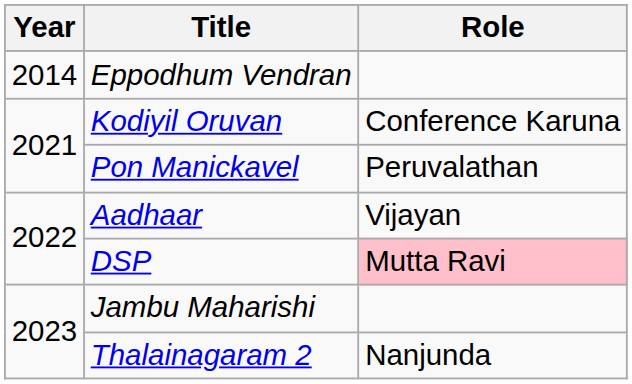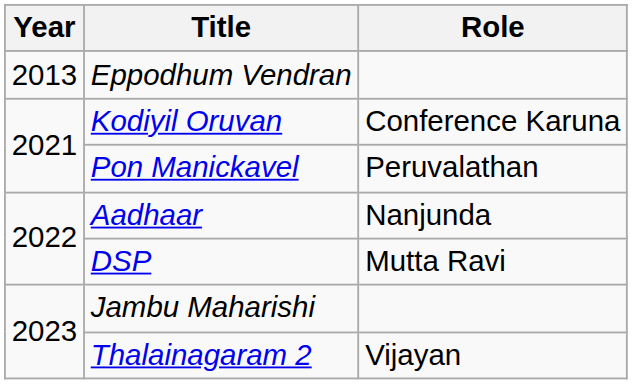(44, 74) 2014 -> (44, 74) 2013
(413, 214) Vijayan -> (428, 214) Nanjunda
(435, 261) pink background -> (435, 261) no background
(428, 354) Nanjunda -> (413, 354) Vijayan
